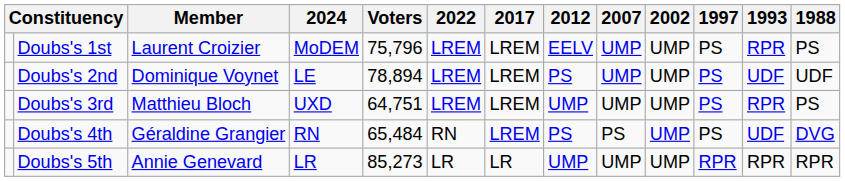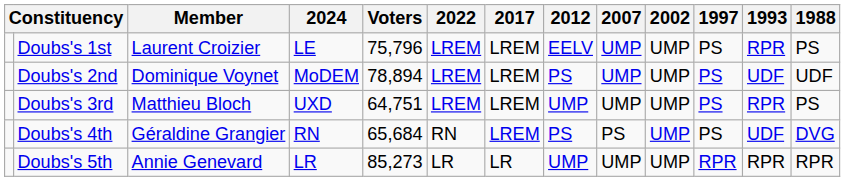(326, 47) MoDEM -> (305, 47) LE
(305, 76) LE -> (326, 76) MoDEM
(395, 133) 65,484 -> (395, 133) 65,684
